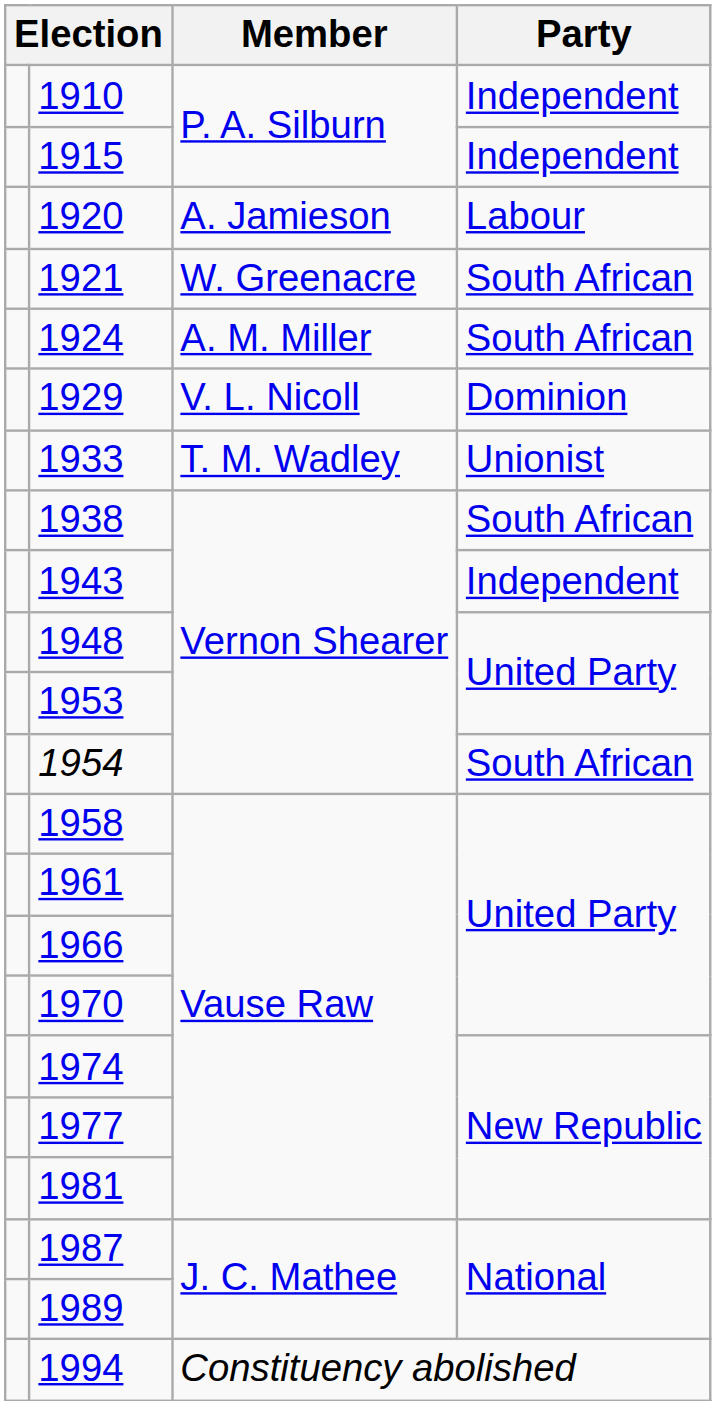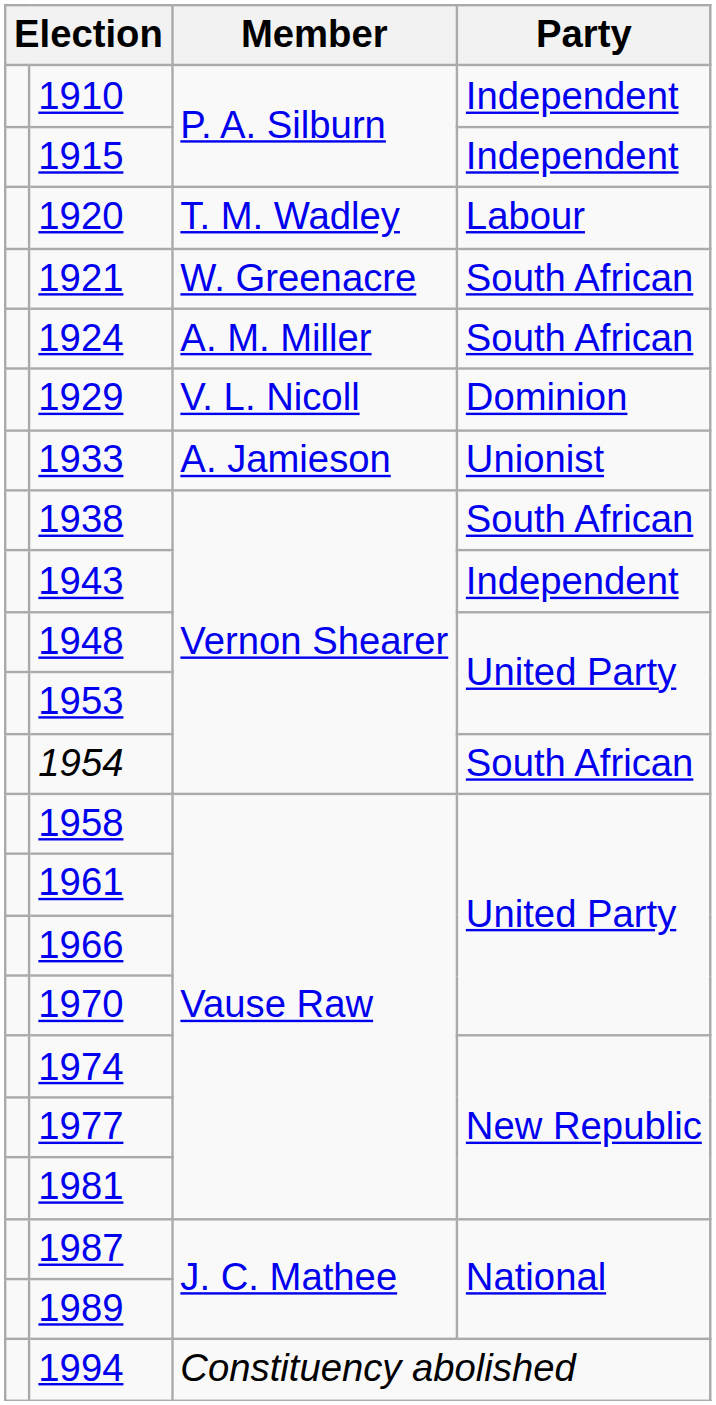(286, 216) A. Jamieson -> (290, 216) T. M. Wadley
(290, 459) T. M. Wadley -> (286, 459) A. Jamieson
